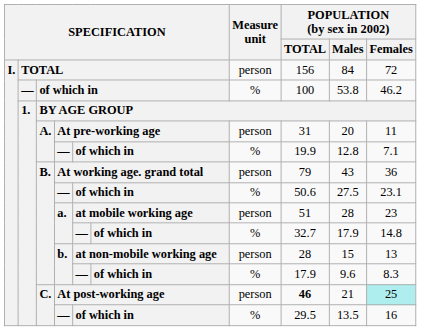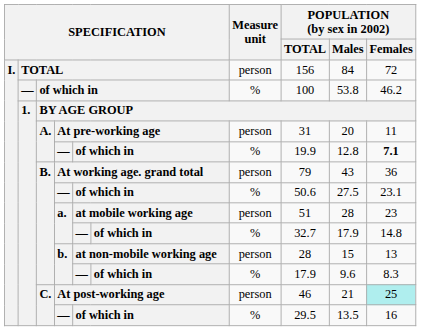(391, 151) normal -> (391, 151) bold
(305, 294) bold -> (305, 294) normal
